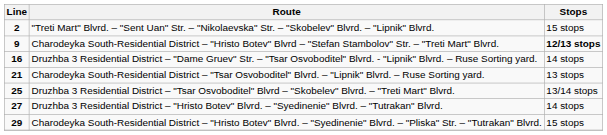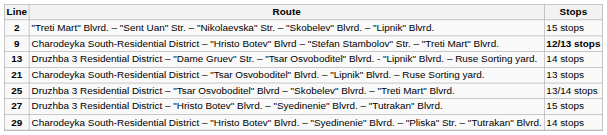(17, 59) 16 -> (17, 59) 13
(565, 106) 14 stops -> (565, 106) 15 stops
(565, 122) 15 stops -> (565, 122) 14 stops
